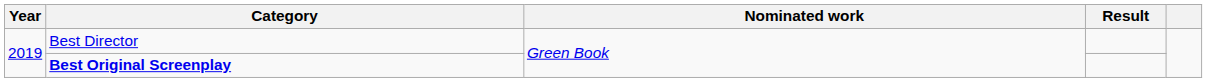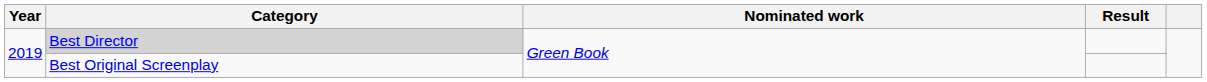(94, 41) no background -> (94, 41) lightgrey background
(140, 65) bold -> (134, 65) normal
